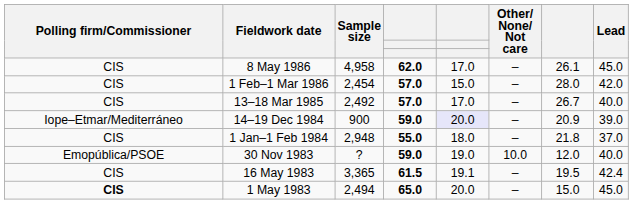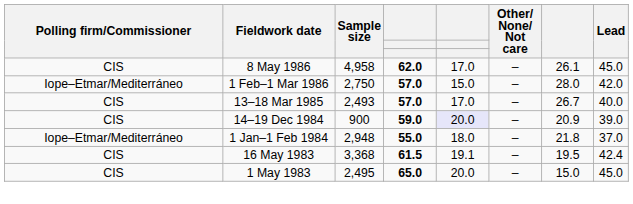(114, 85) CIS -> (114, 85) Iope–Etmar/Mediterráneo
(359, 85) 2,454 -> (359, 85) 2,750
(359, 102) 2,492 -> (359, 102) 2,493
(114, 120) Iope–Etmar/Mediterráneo -> (114, 120) CIS
(114, 138) CIS -> (114, 138) Iope–Etmar/Mediterráneo
- row: (279, 155)
(359, 173) 3,365 -> (359, 155) 3,368
(114, 190) bold -> (114, 173) normal
(359, 190) 2,494 -> (359, 173) 2,495
